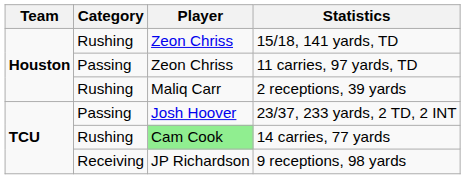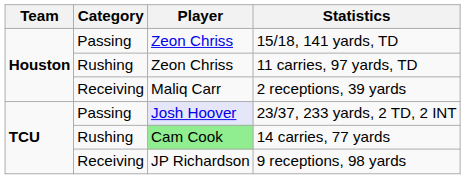(105, 40) Rushing -> (104, 40) Passing
(104, 64) Passing -> (105, 64) Rushing
(105, 89) Rushing -> (111, 89) Receiving
(194, 113) no background -> (194, 113) lavender background
